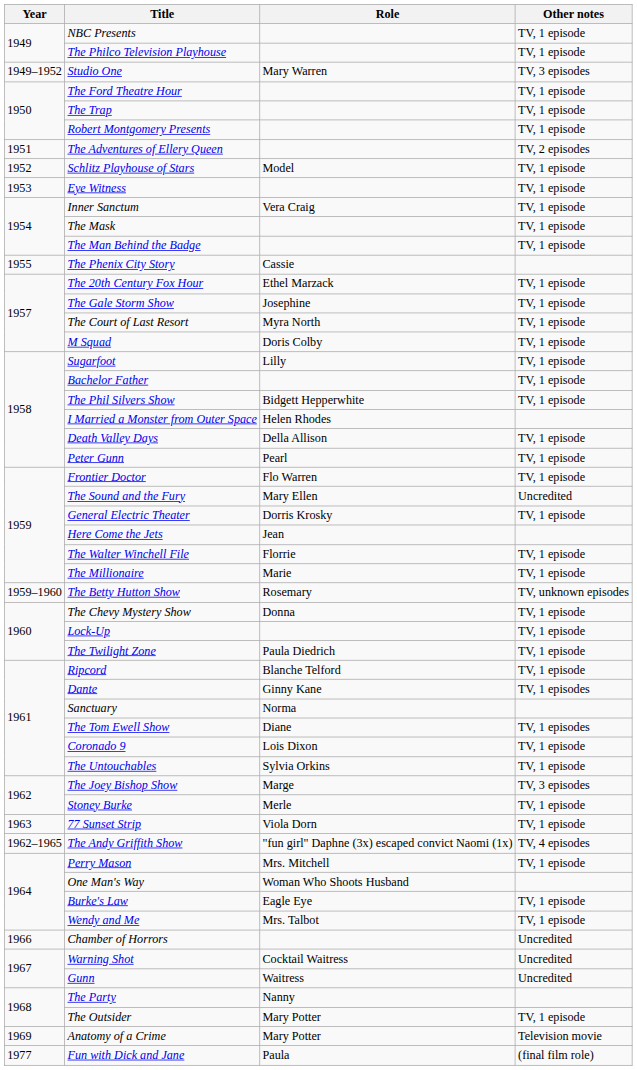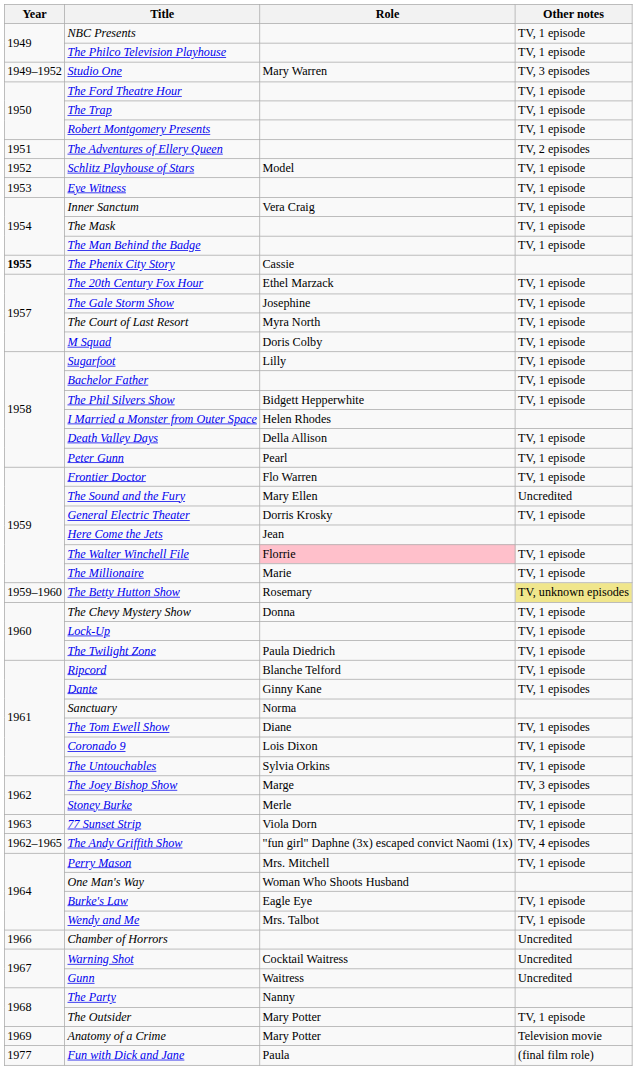(19, 264) normal -> (19, 264) bold
(279, 554) no background -> (279, 554) pink background
(574, 592) no background -> (574, 592) khaki background
